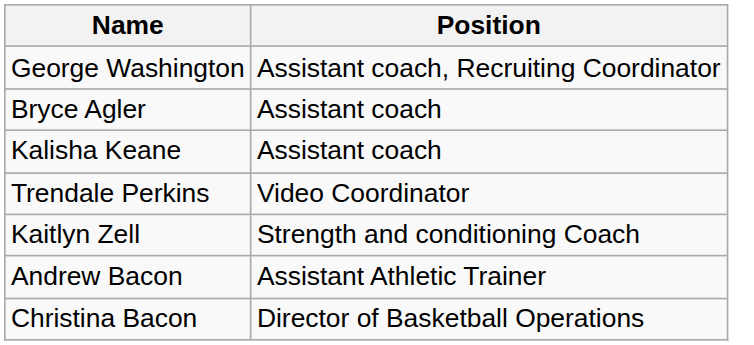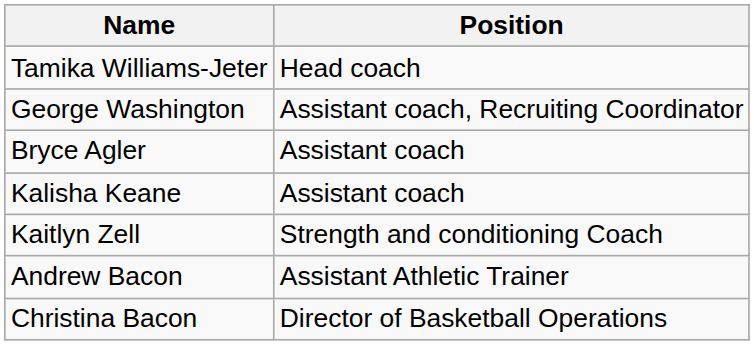+ row: (139, 67)
- row: (110, 192)
